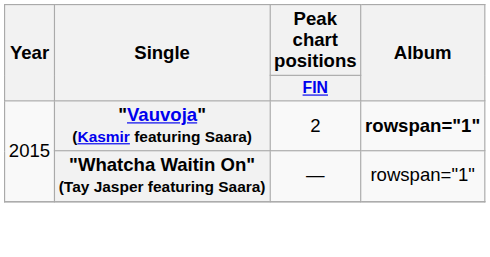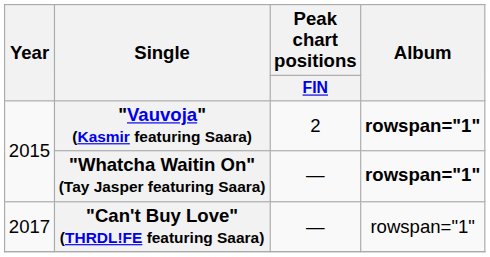(423, 176) normal -> (423, 176) bold
+ row: (162, 226)
